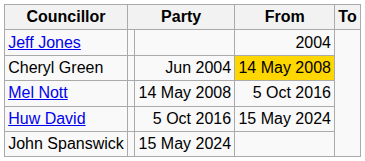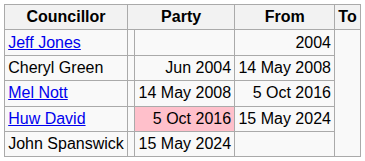(285, 67) gold background -> (285, 67) no background
(192, 118) no background -> (192, 118) pink background
